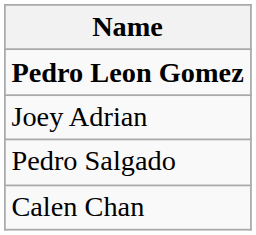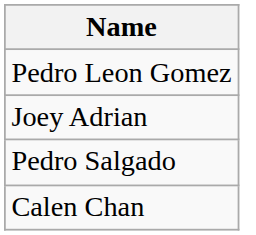(128, 71) bold -> (122, 71) normal
